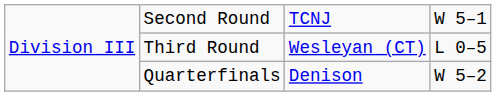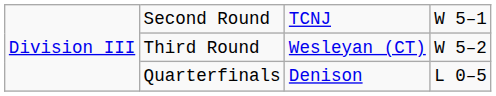(460, 48) L 0–5 -> (460, 48) W 5–2
(460, 76) W 5–2 -> (460, 76) L 0–5
